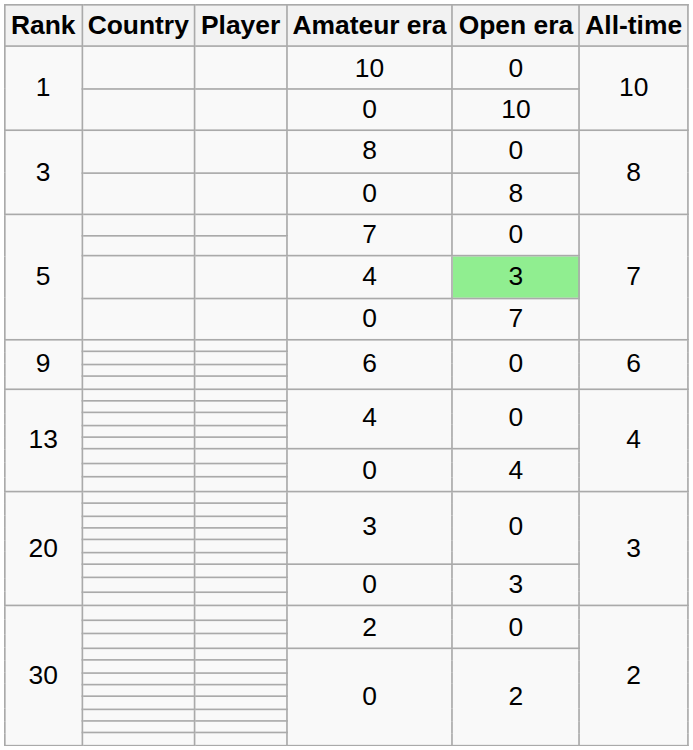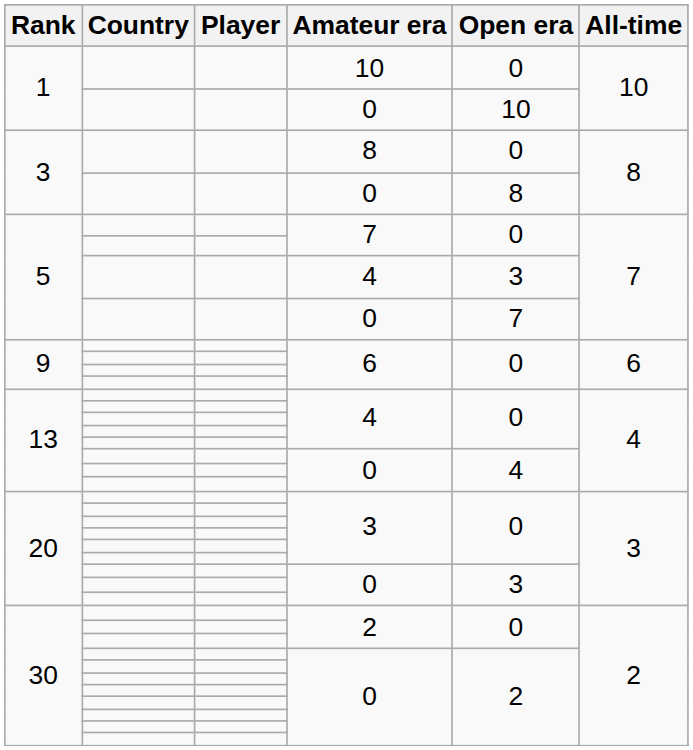(516, 276) lightgreen background -> (516, 276) no background
